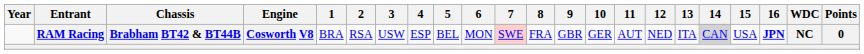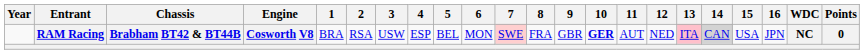(600, 34) normal -> (601, 34) bold
(687, 34) no background -> (689, 34) pink background
(774, 34) bold -> (775, 34) normal
